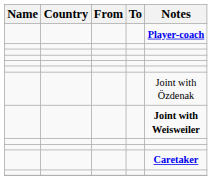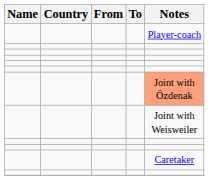(176, 33) bold -> (174, 34) normal
(176, 89) no background -> (174, 89) lightsalmon background
(176, 122) bold -> (174, 122) normal
(176, 159) bold -> (174, 160) normal
